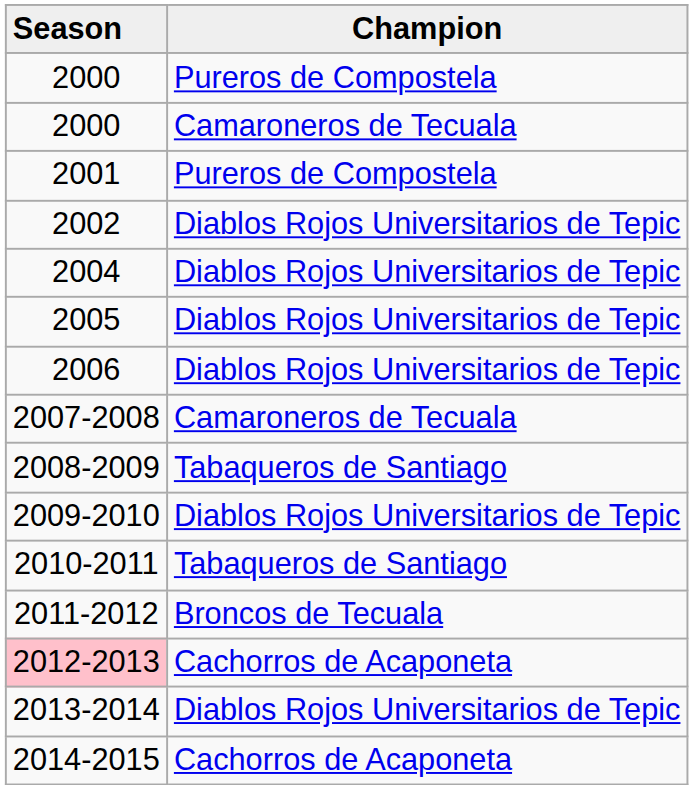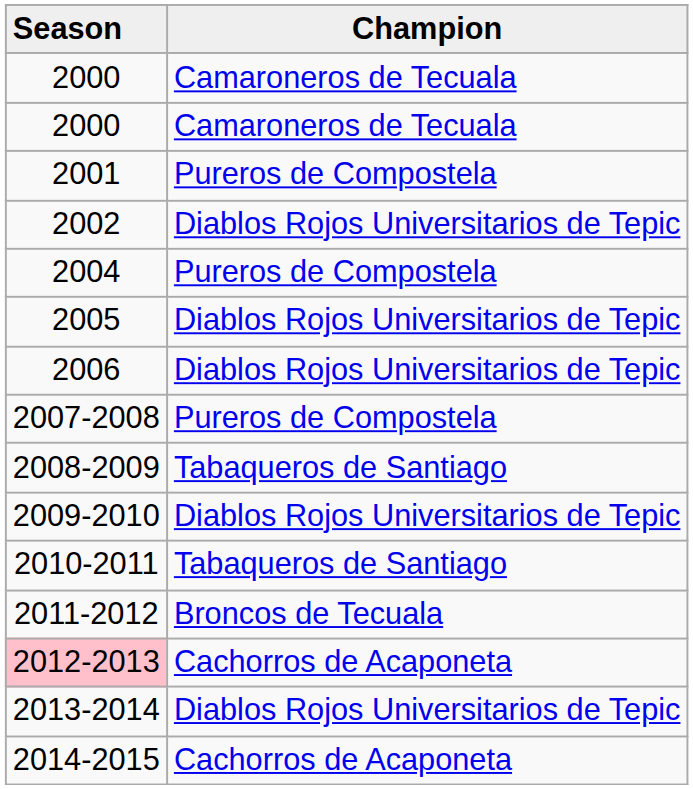(335, 77) Pureros de Compostela -> (345, 77) Camaroneros de Tecuala
(427, 272) Diablos Rojos Universitarios de Tepic -> (335, 272) Pureros de Compostela
(345, 418) Camaroneros de Tecuala -> (335, 418) Pureros de Compostela
